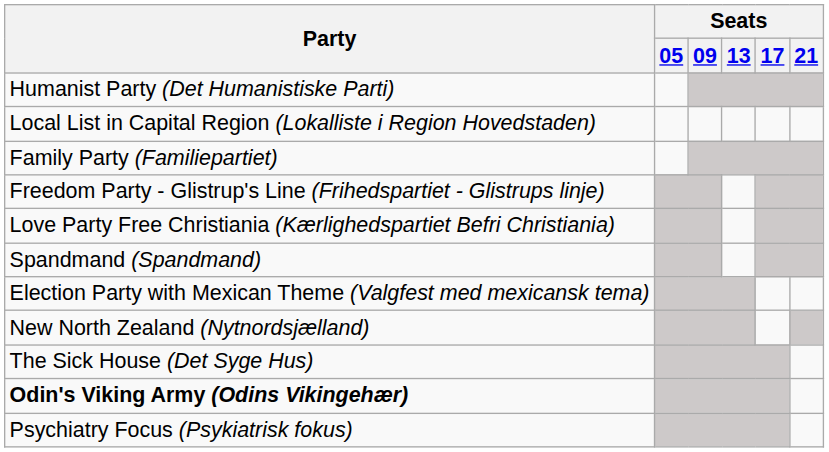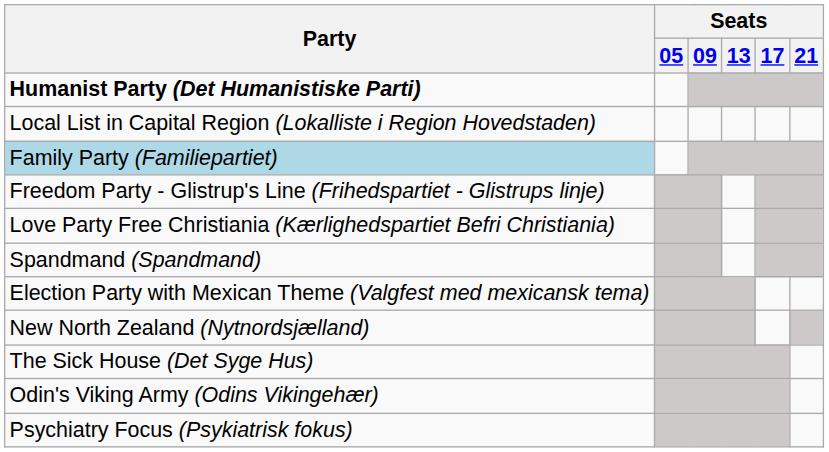(202, 89) normal -> (215, 89) bold
(144, 157) no background -> (144, 157) lightblue background
(209, 395) bold -> (194, 395) normal
